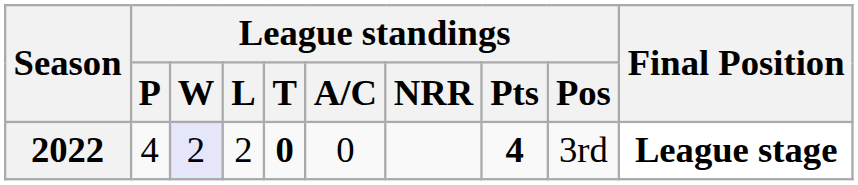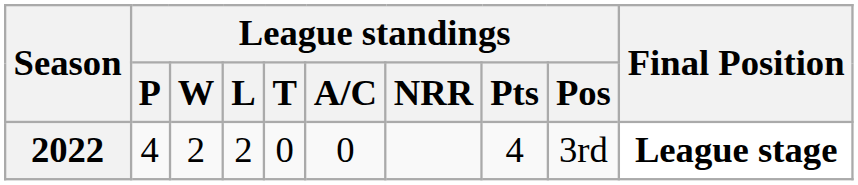(196, 149) lavender background -> (196, 149) no background
(285, 149) bold -> (285, 149) normal
(515, 149) bold -> (515, 149) normal
